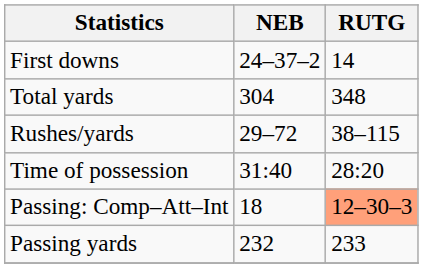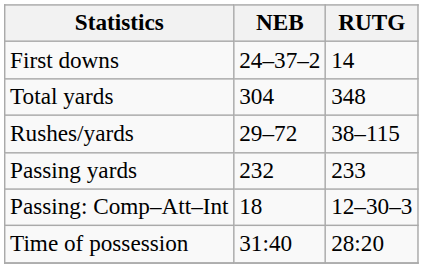rows swapped: (74, 243) <-> (99, 170)
(372, 207) lightsalmon background -> (372, 207) no background
